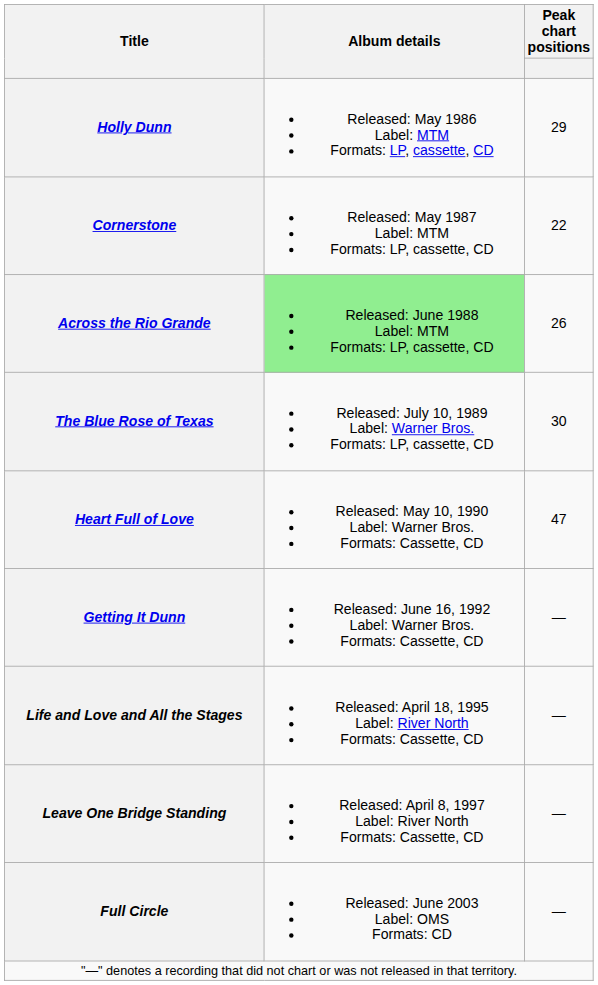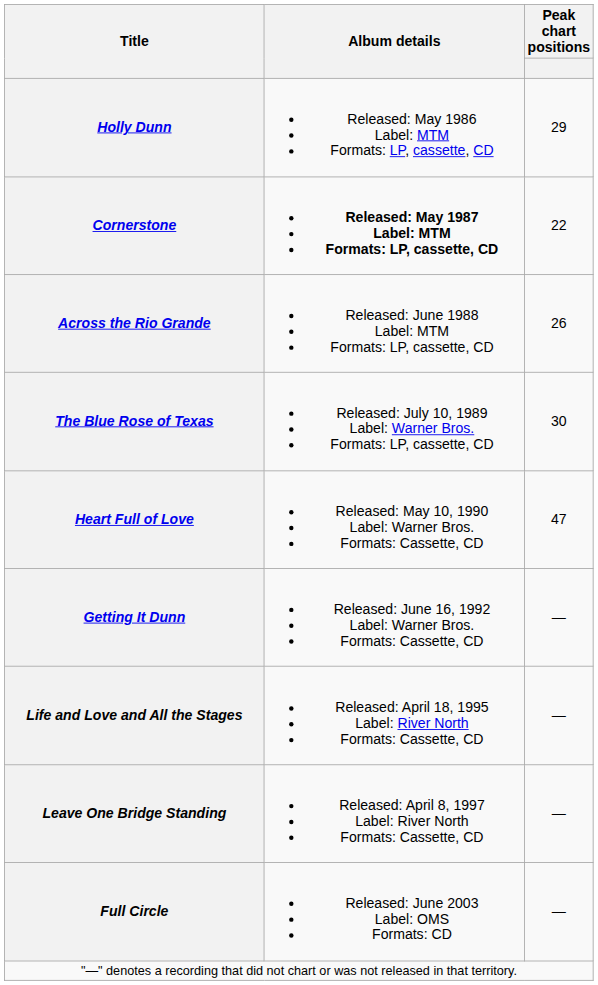(394, 233) normal -> (394, 233) bold
(394, 331) lightgreen background -> (394, 331) no background
